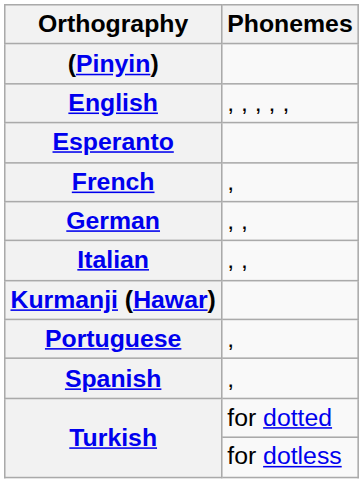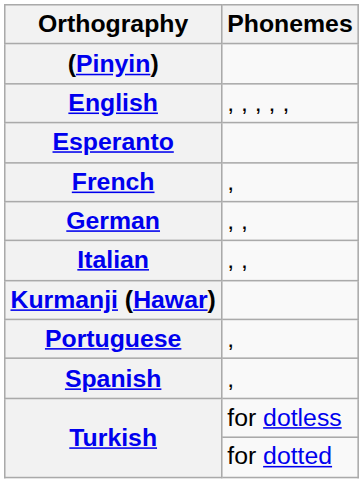(280, 417) for dotted -> (284, 417) for dotless
(284, 456) for dotless -> (280, 456) for dotted
